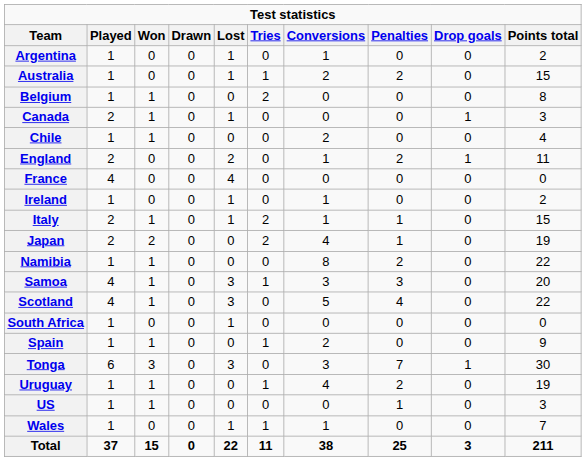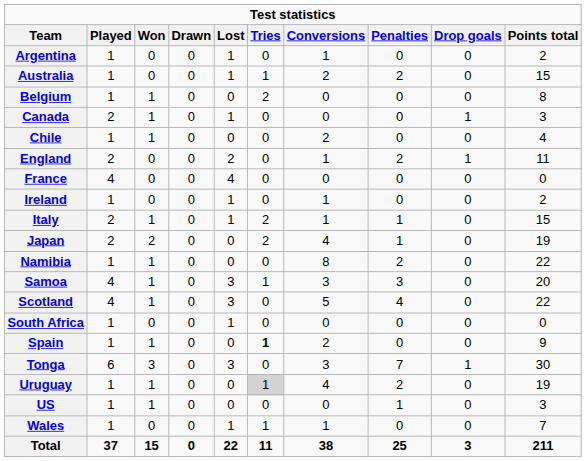(266, 343) normal -> (266, 343) bold
(266, 384) no background -> (266, 384) lightgrey background
